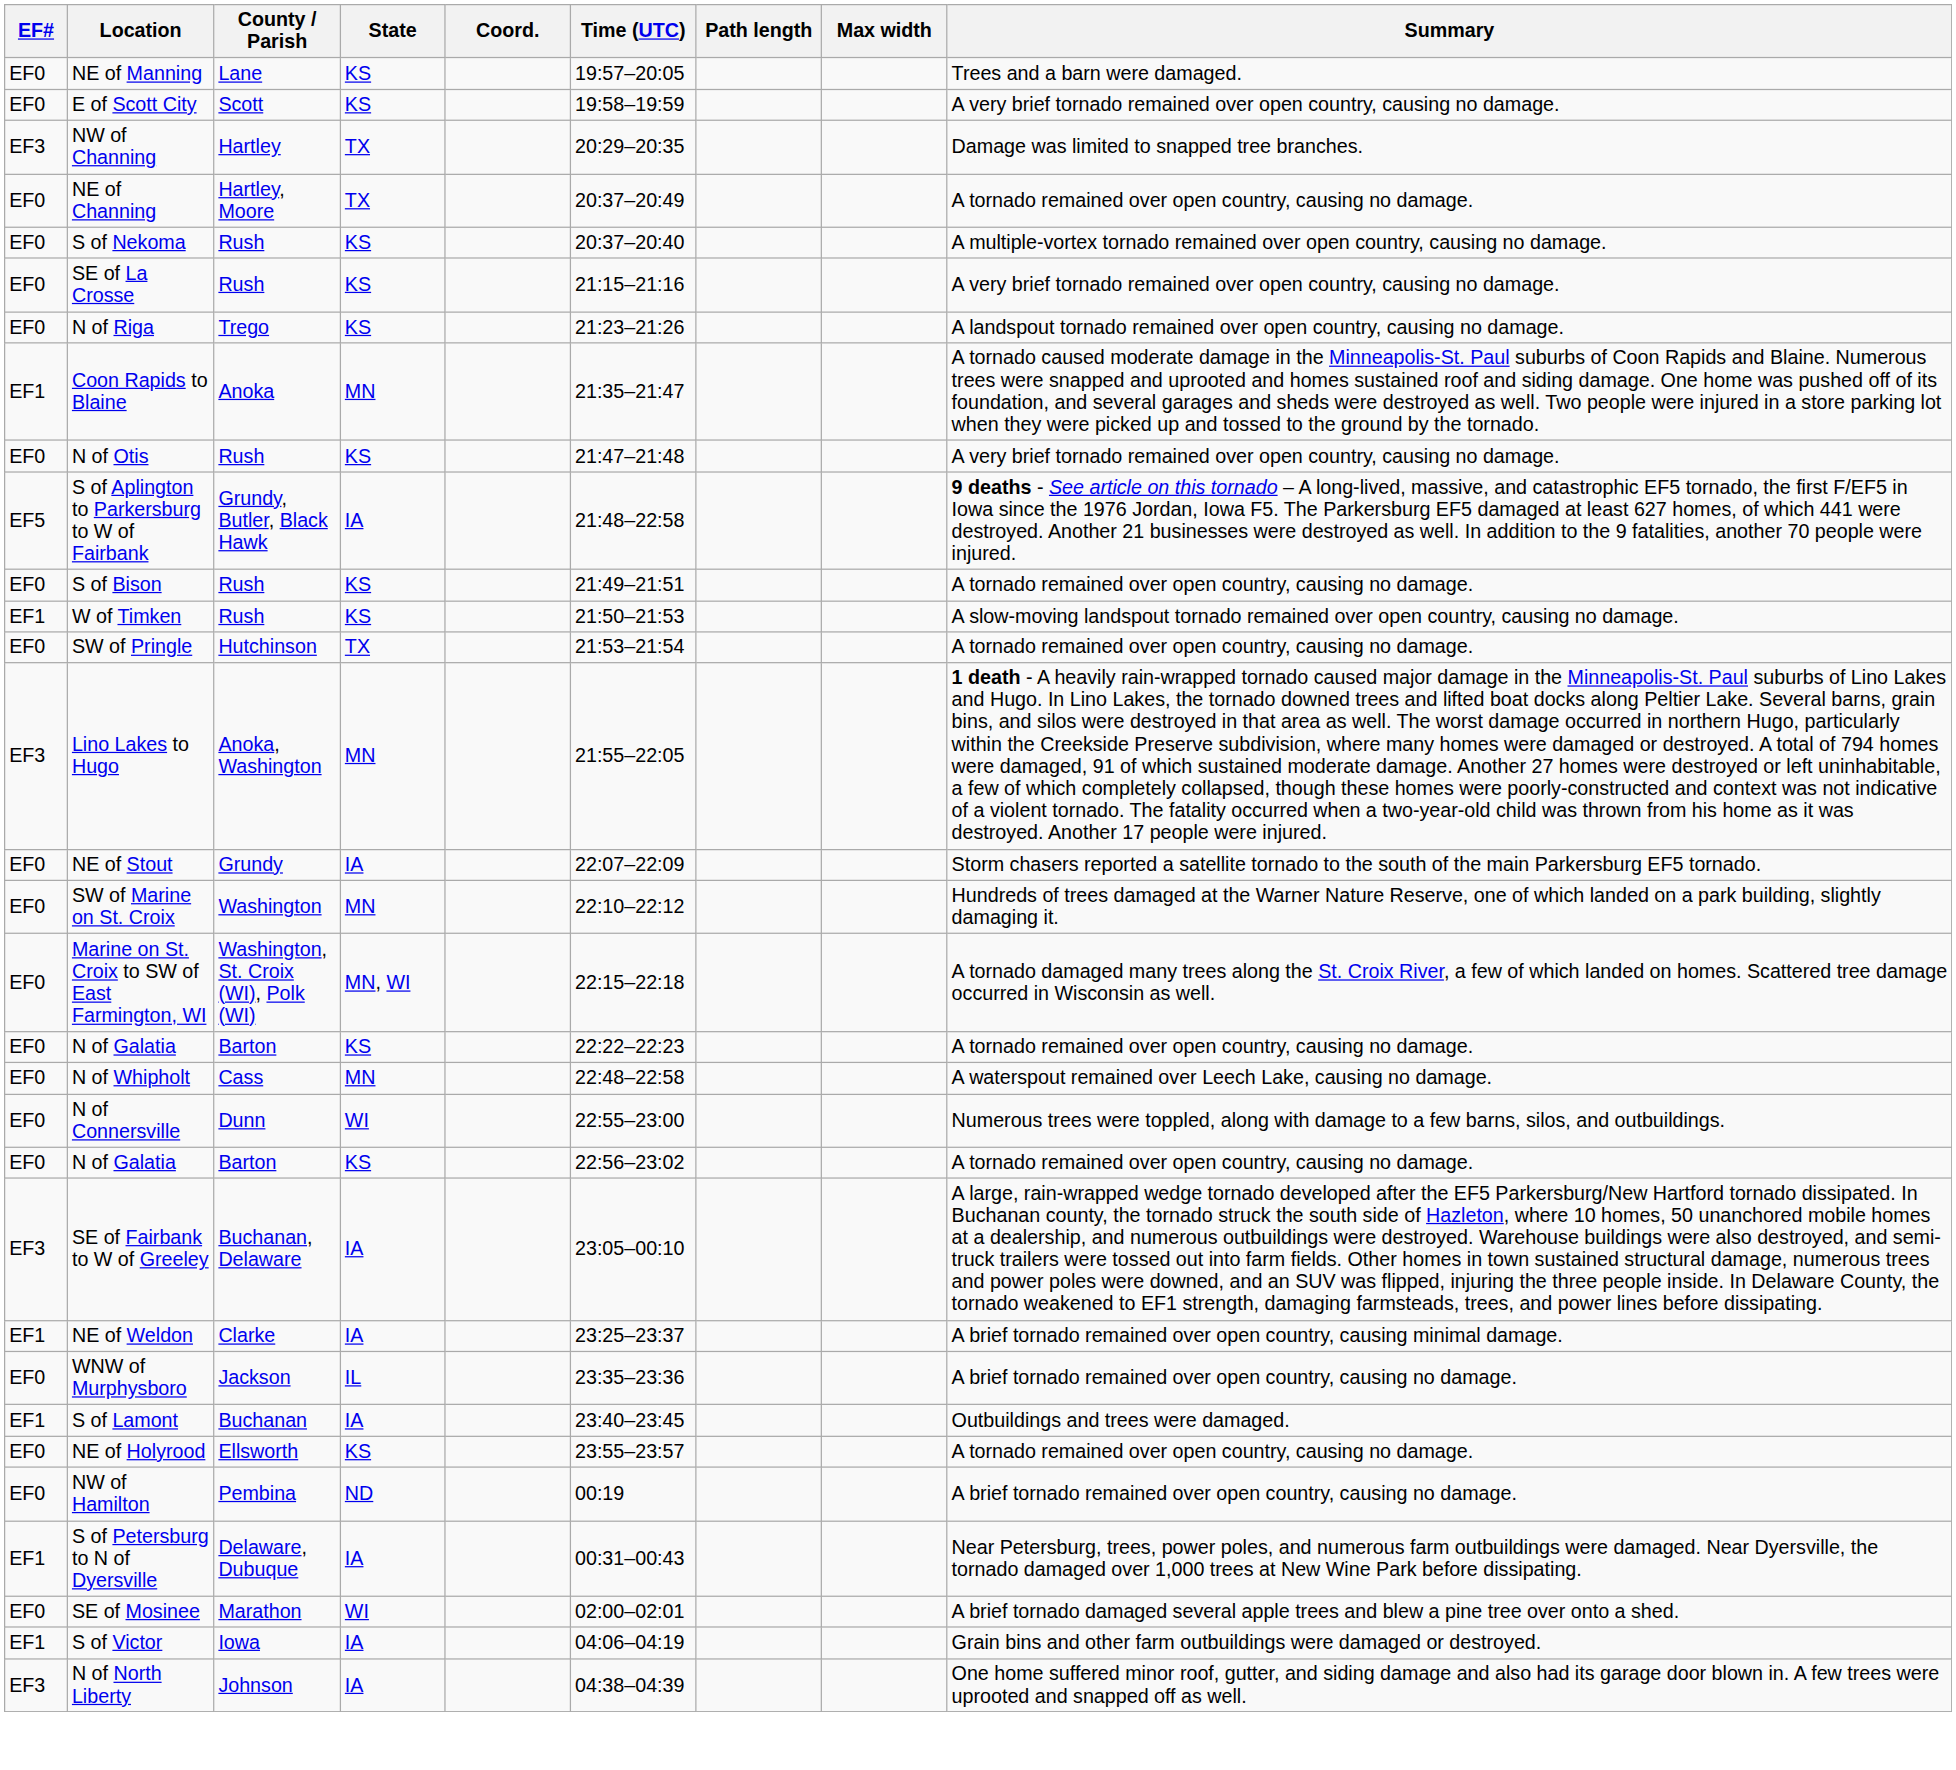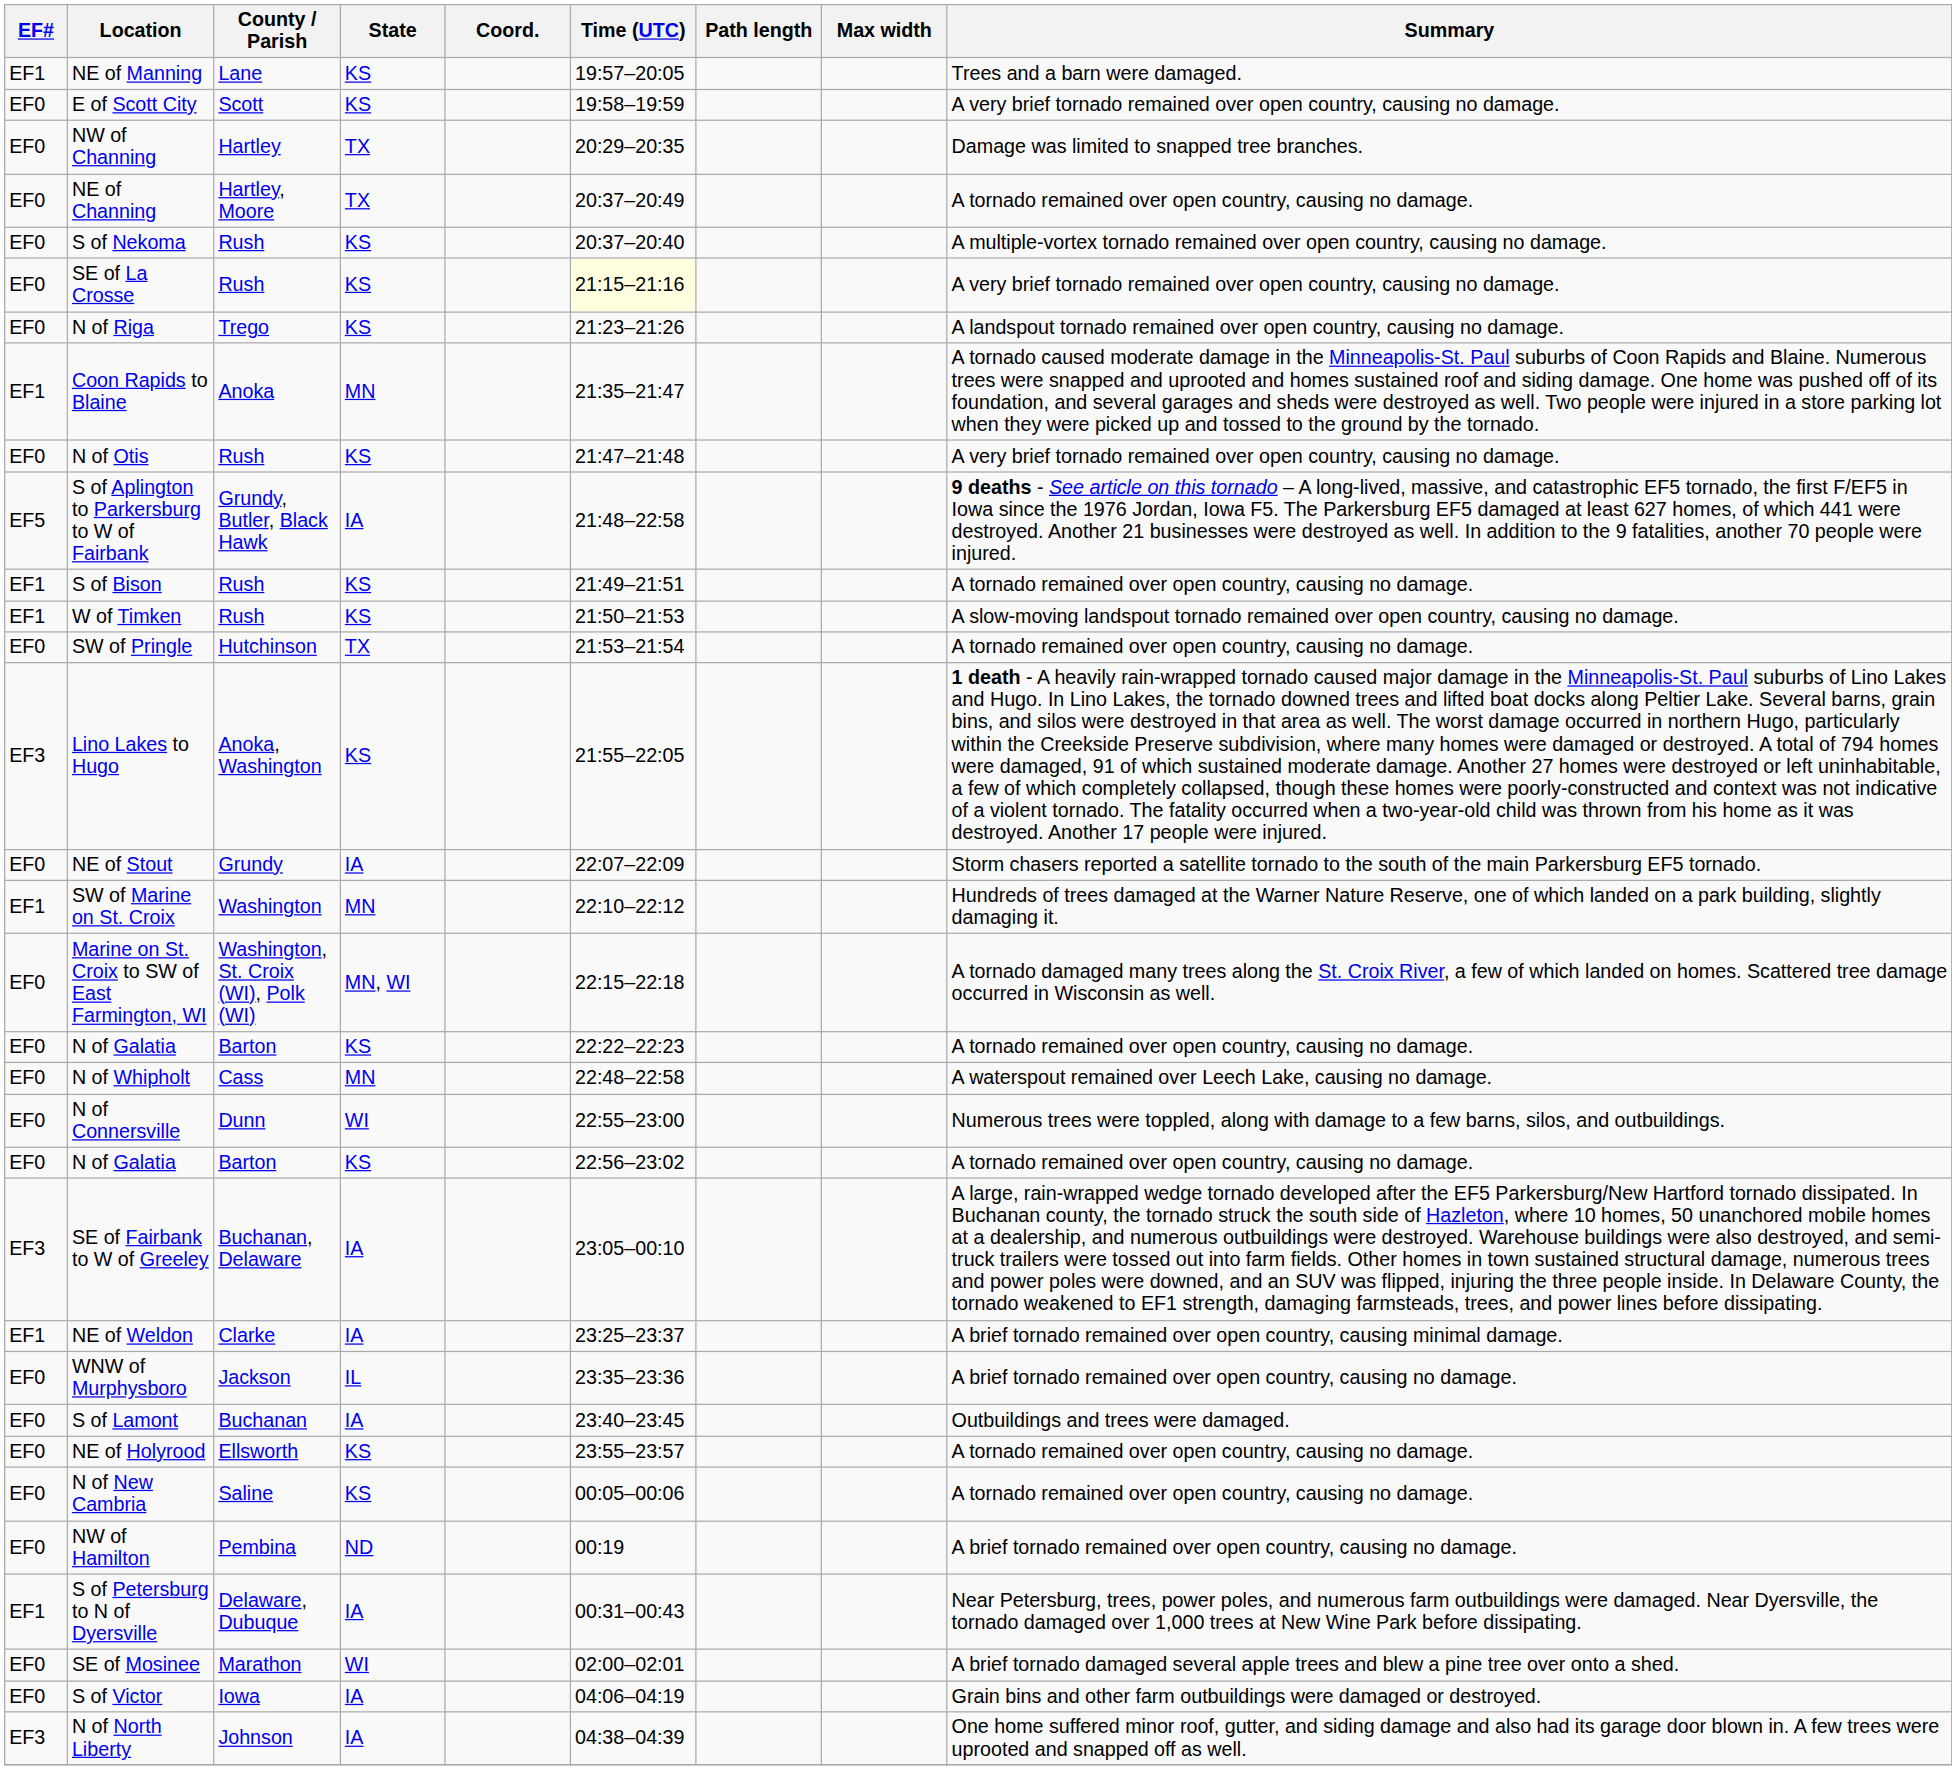(27, 73) EF0 -> (27, 73) EF1
(27, 146) EF3 -> (27, 146) EF0
(630, 284) no background -> (630, 284) lightyellow background
(27, 584) EF0 -> (27, 584) EF1
(360, 755) MN -> (358, 755) KS
(27, 906) EF0 -> (27, 906) EF1
(27, 1420) EF1 -> (27, 1420) EF0
+ row: (112, 1493)
(27, 1642) EF1 -> (27, 1696) EF0
